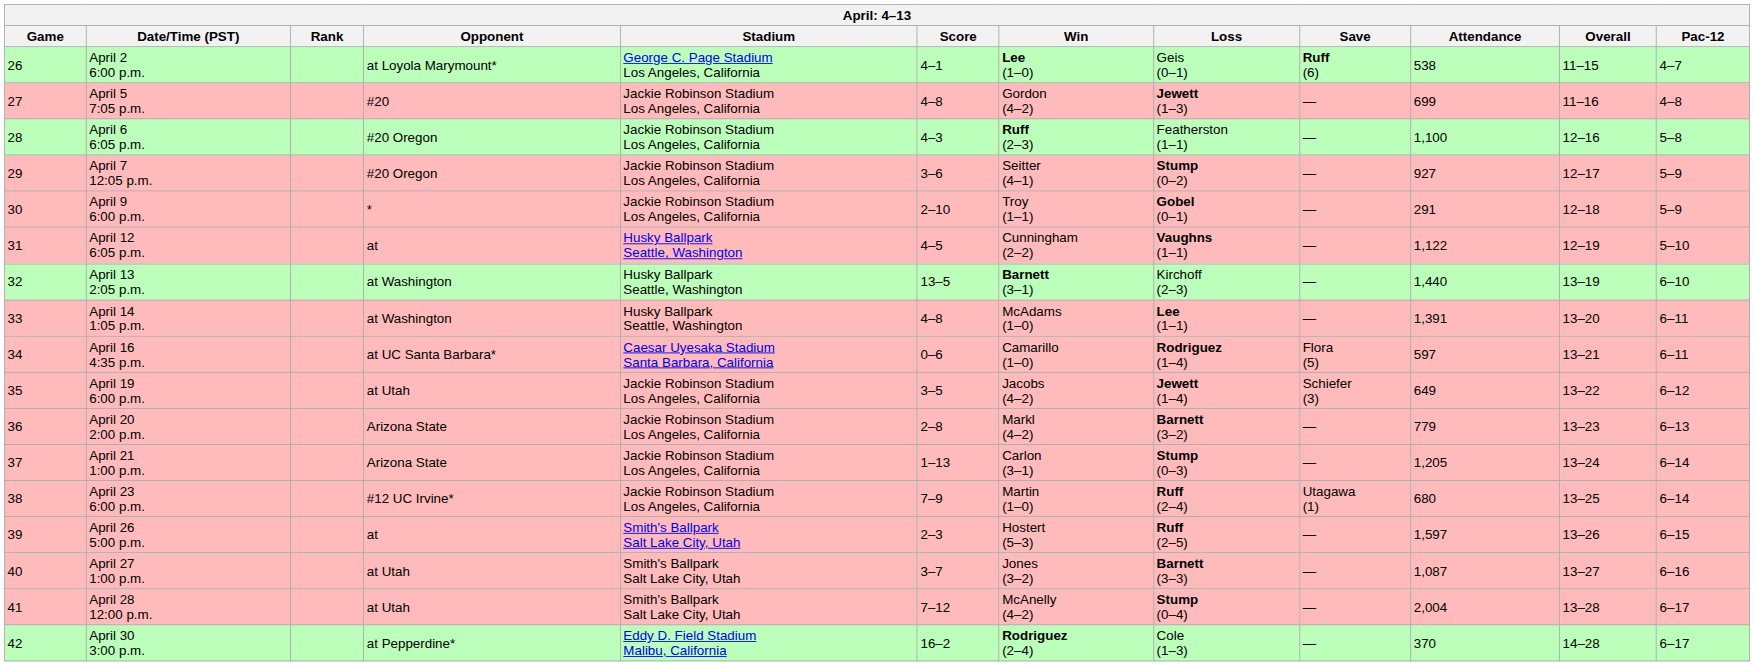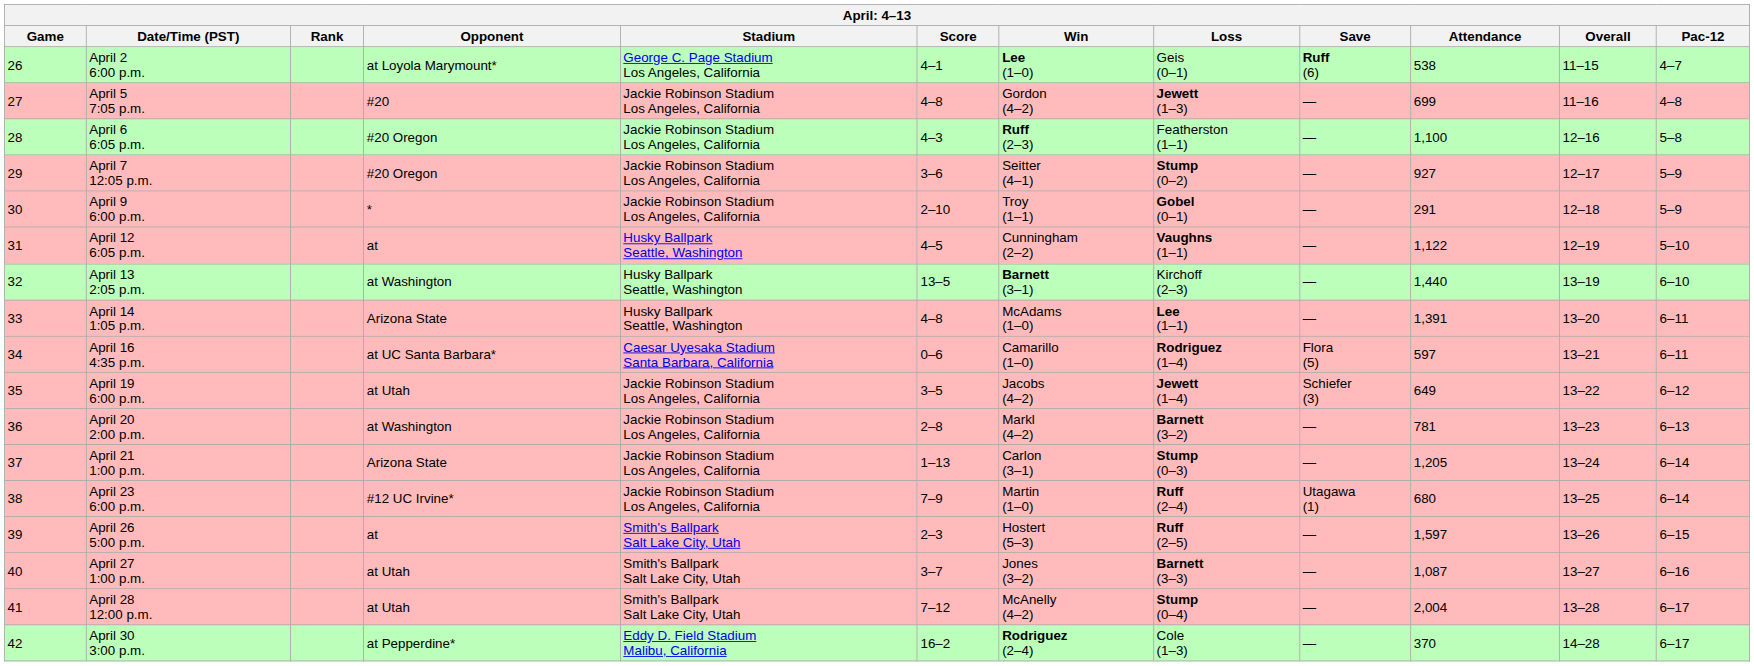(409, 318) at Washington -> (407, 318) Arizona State
(407, 426) Arizona State -> (409, 426) at Washington
(1425, 426) 779 -> (1425, 426) 781
